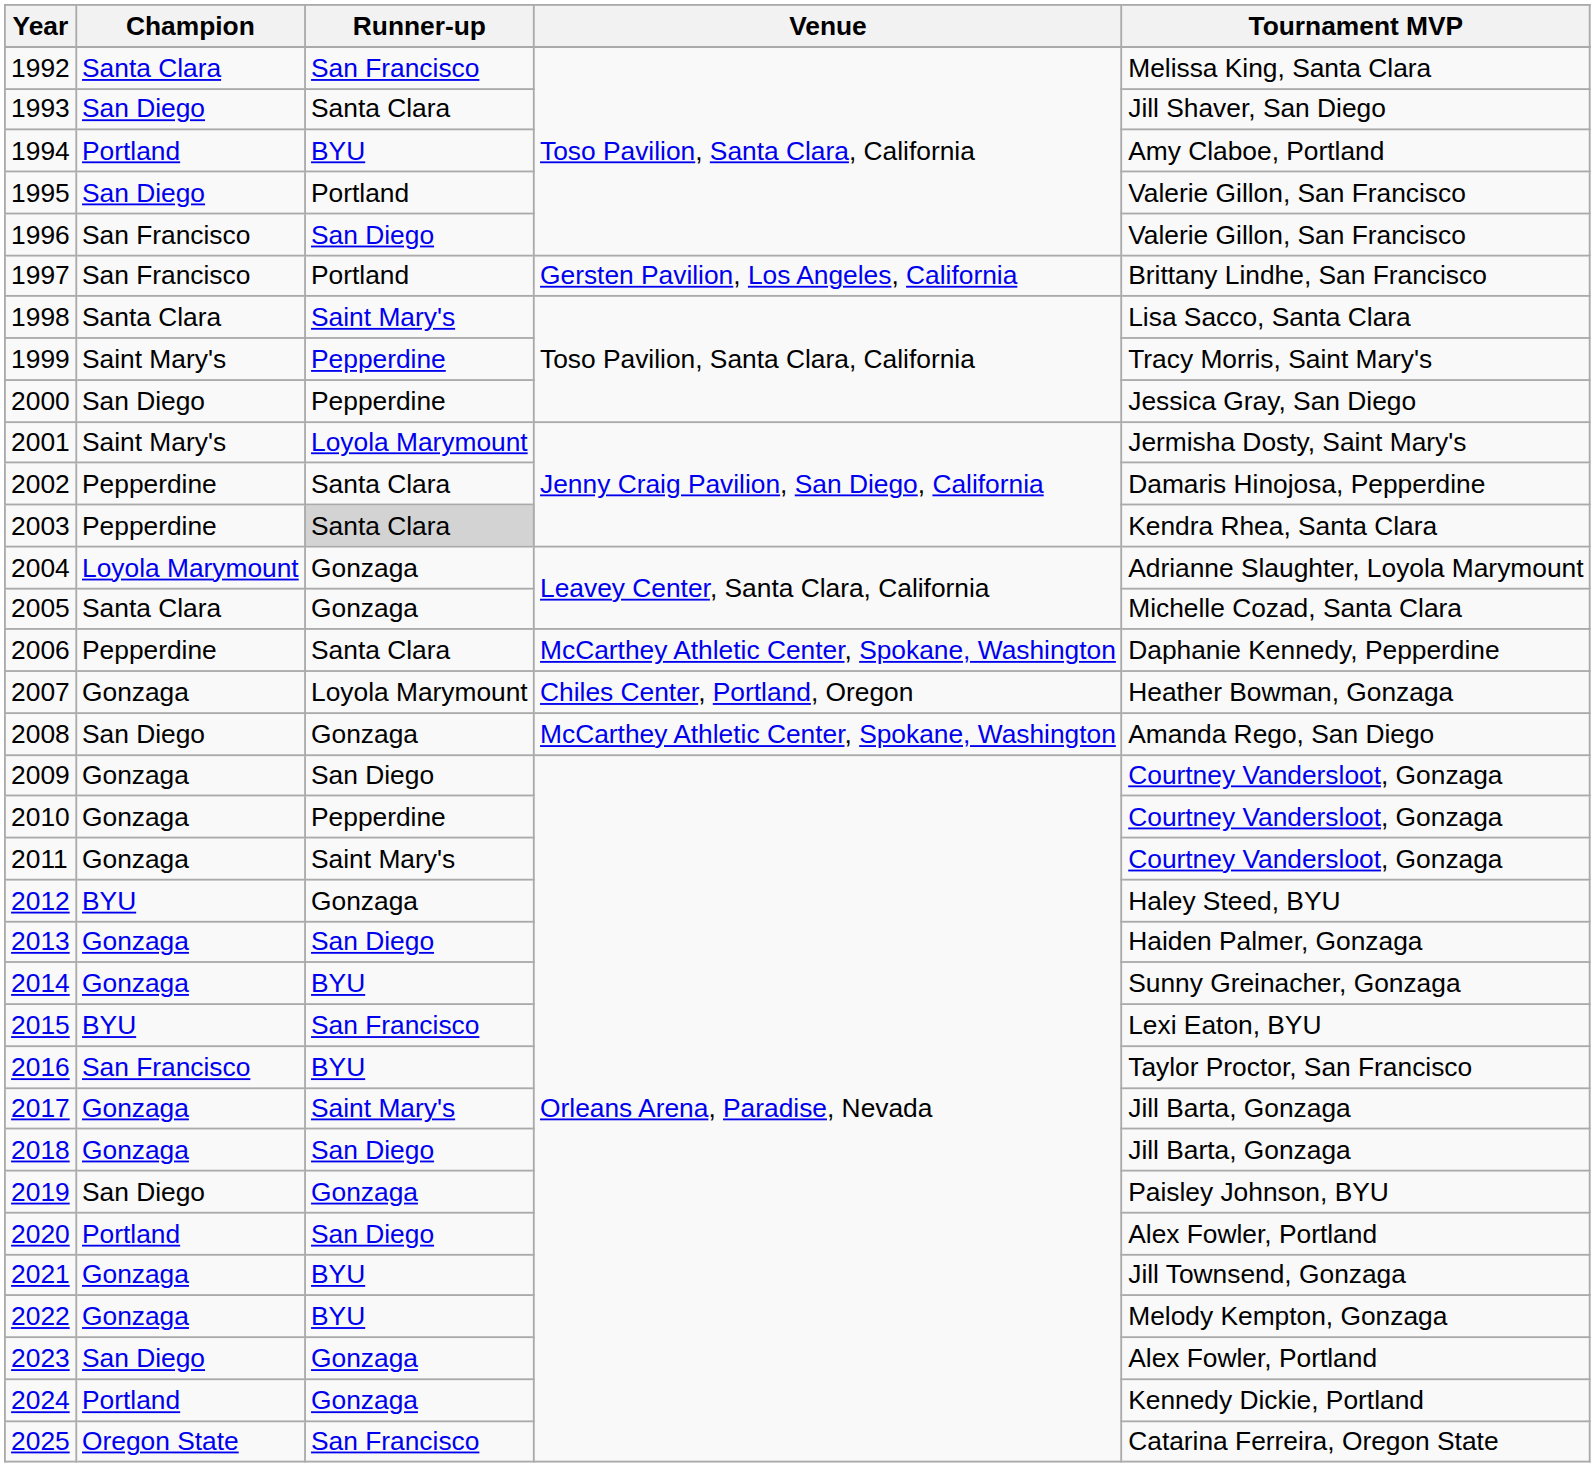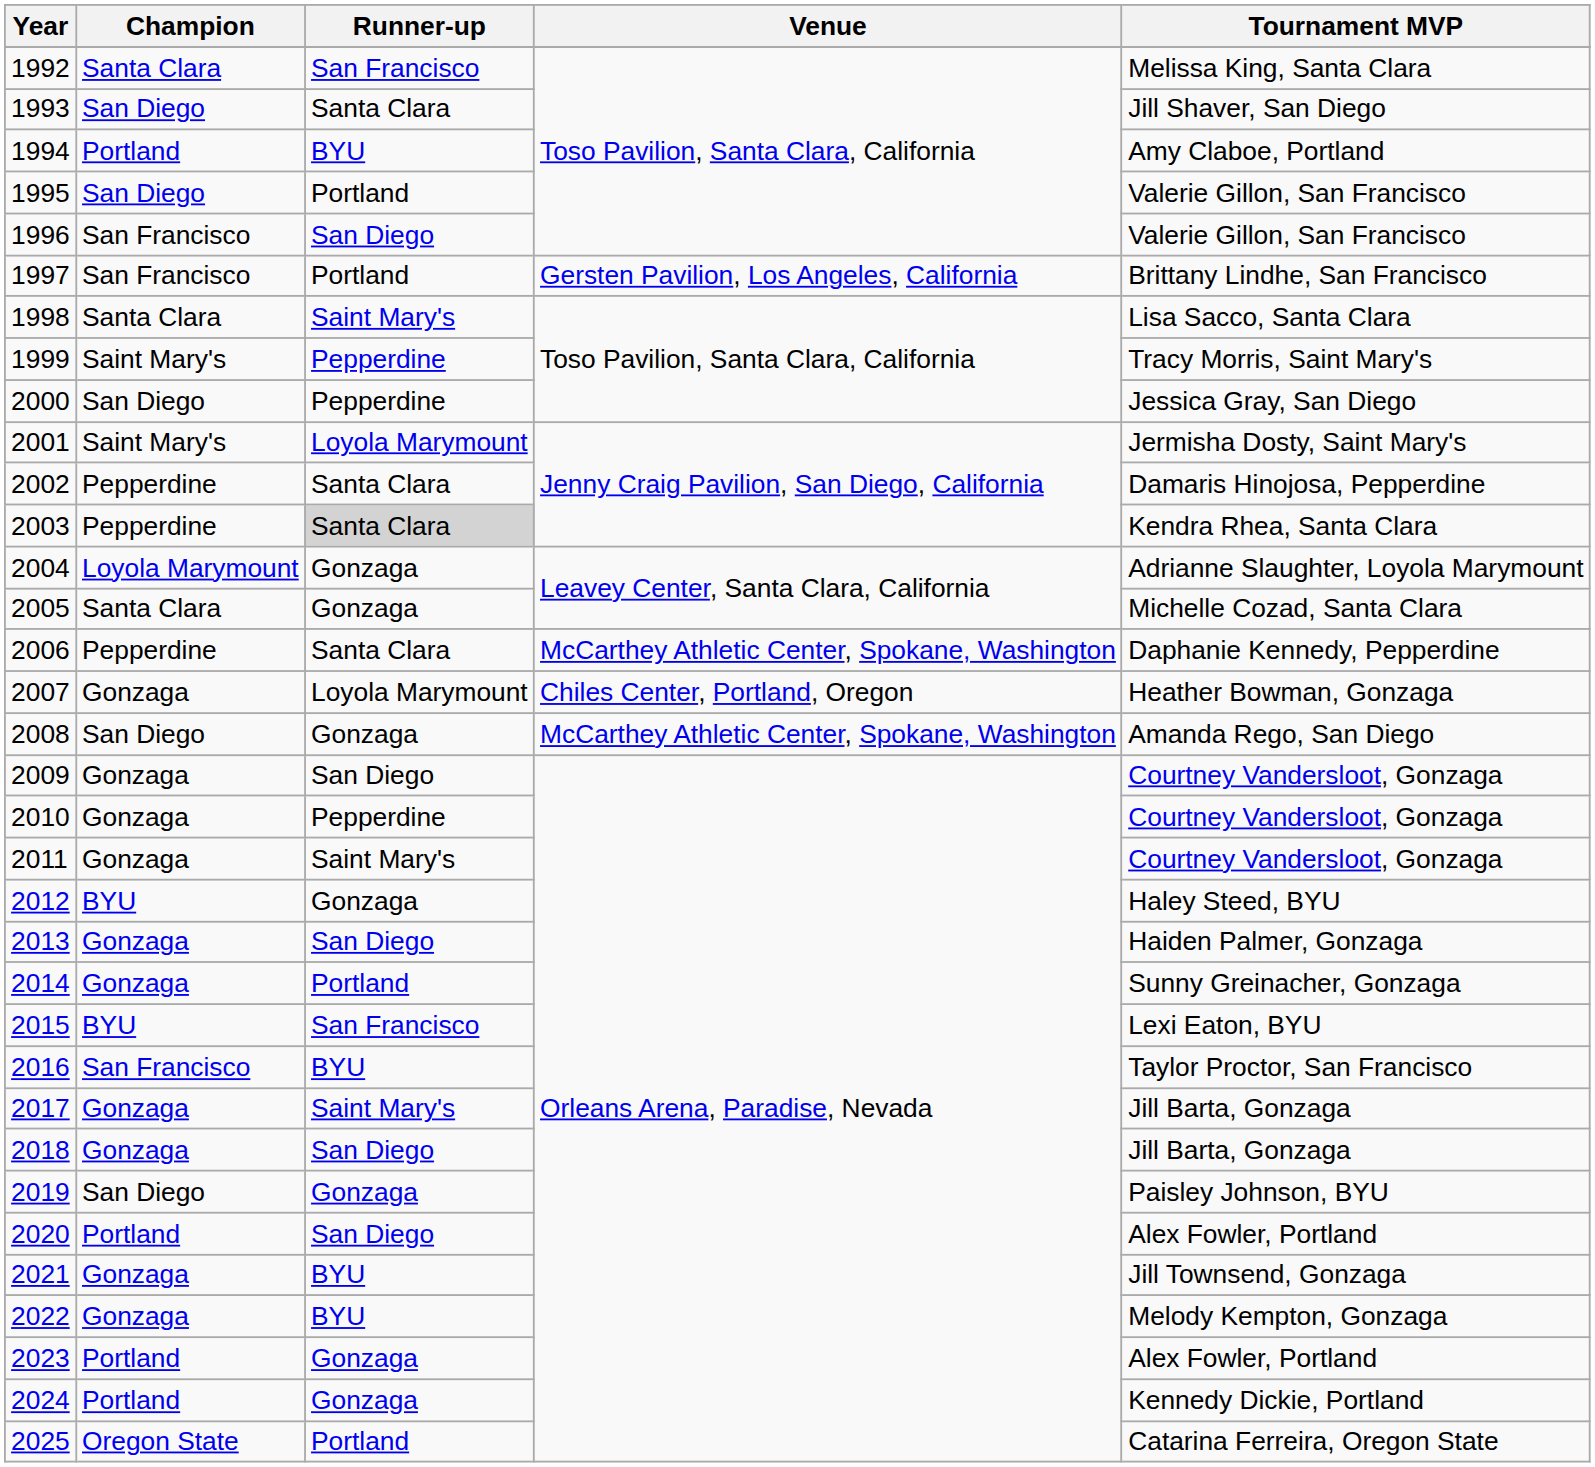(338, 984) BYU -> (360, 984) Portland
(144, 1358) San Diego -> (131, 1358) Portland
(395, 1442) San Francisco -> (360, 1442) Portland
